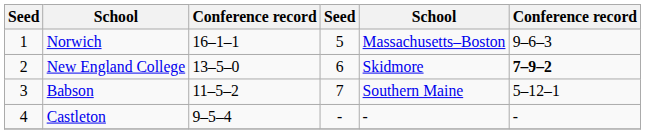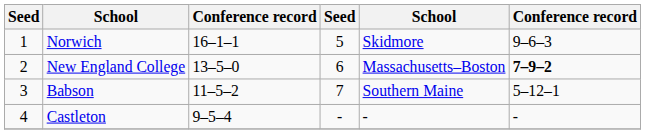(434, 41) Massachusetts–Boston -> (393, 41) Skidmore
(393, 66) Skidmore -> (434, 66) Massachusetts–Boston
